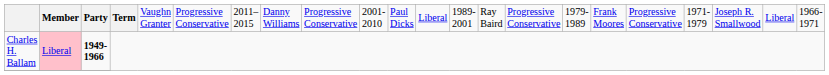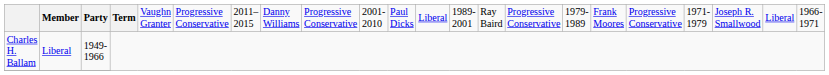(57, 51) pink background -> (57, 51) no background
(95, 51) bold -> (95, 51) normal
